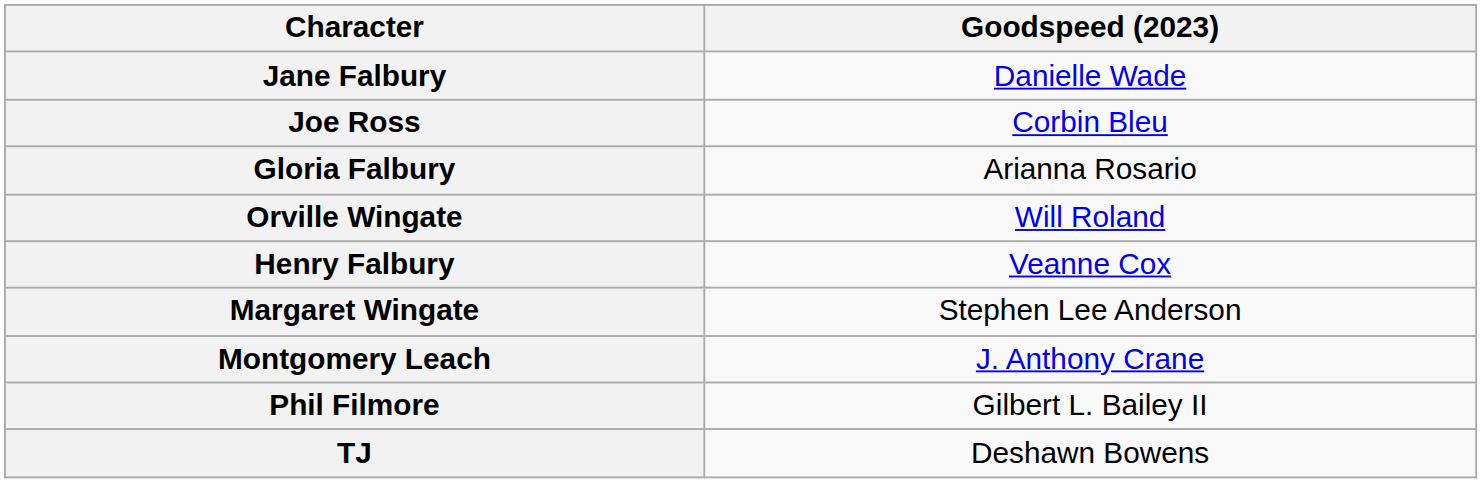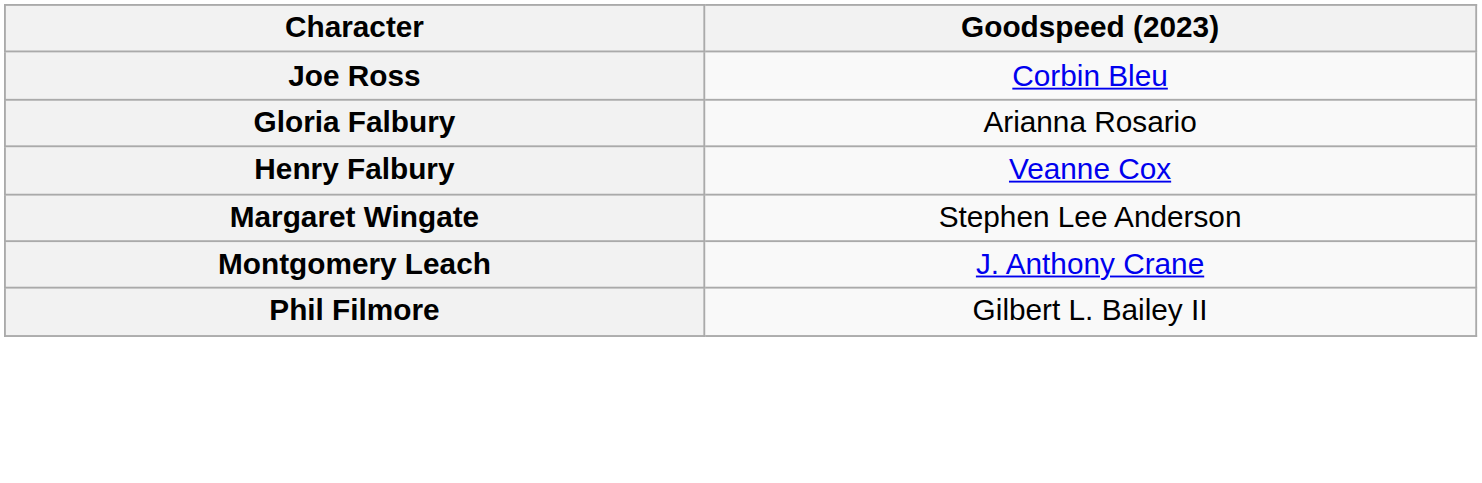- row: (354, 75)
- row: (354, 216)
- row: (354, 452)
